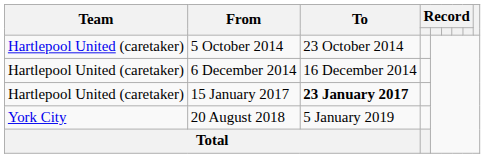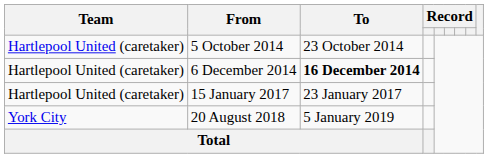(360, 70) normal -> (361, 70) bold
(356, 93) bold -> (353, 93) normal
